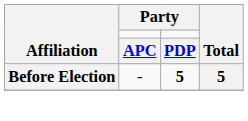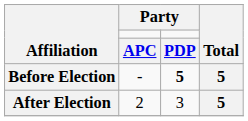+ row: (62, 102)
